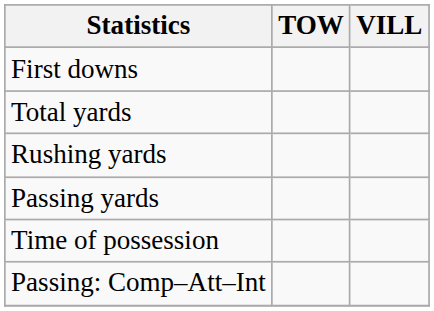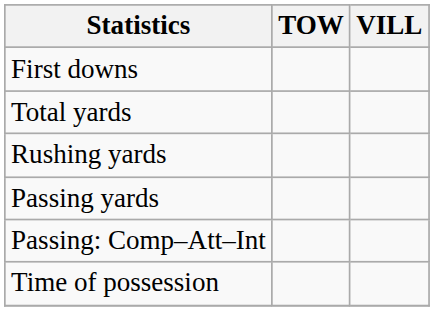rows swapped: (138, 283) <-> (115, 240)
